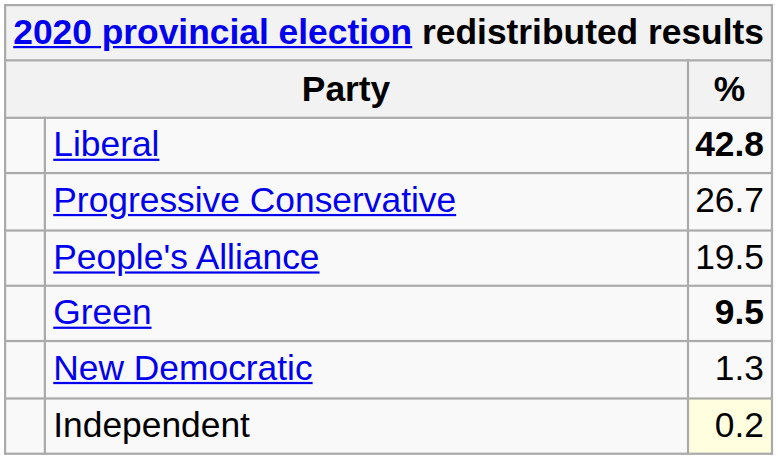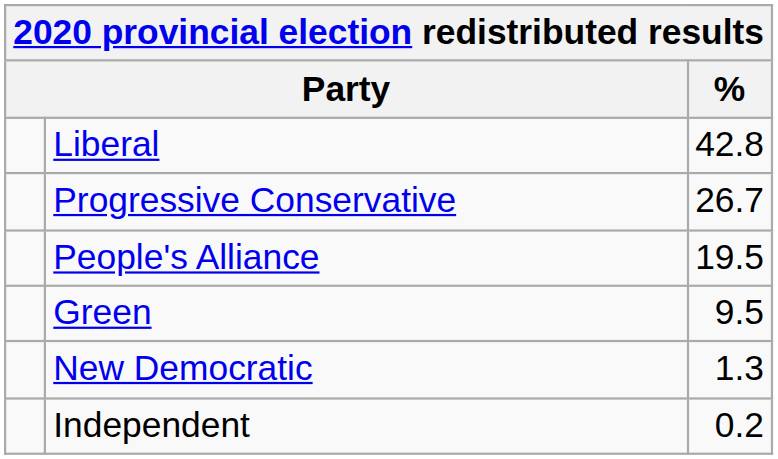(730, 144) bold -> (730, 144) normal
(739, 312) bold -> (739, 312) normal
(739, 425) lightyellow background -> (739, 425) no background
